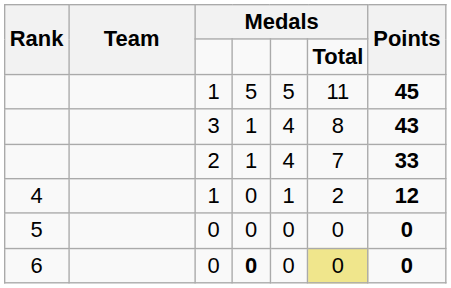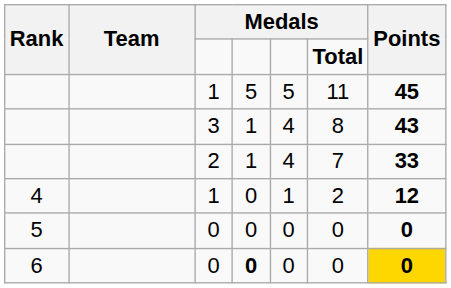(338, 265) khaki background -> (338, 265) no background
(407, 265) no background -> (407, 265) gold background
